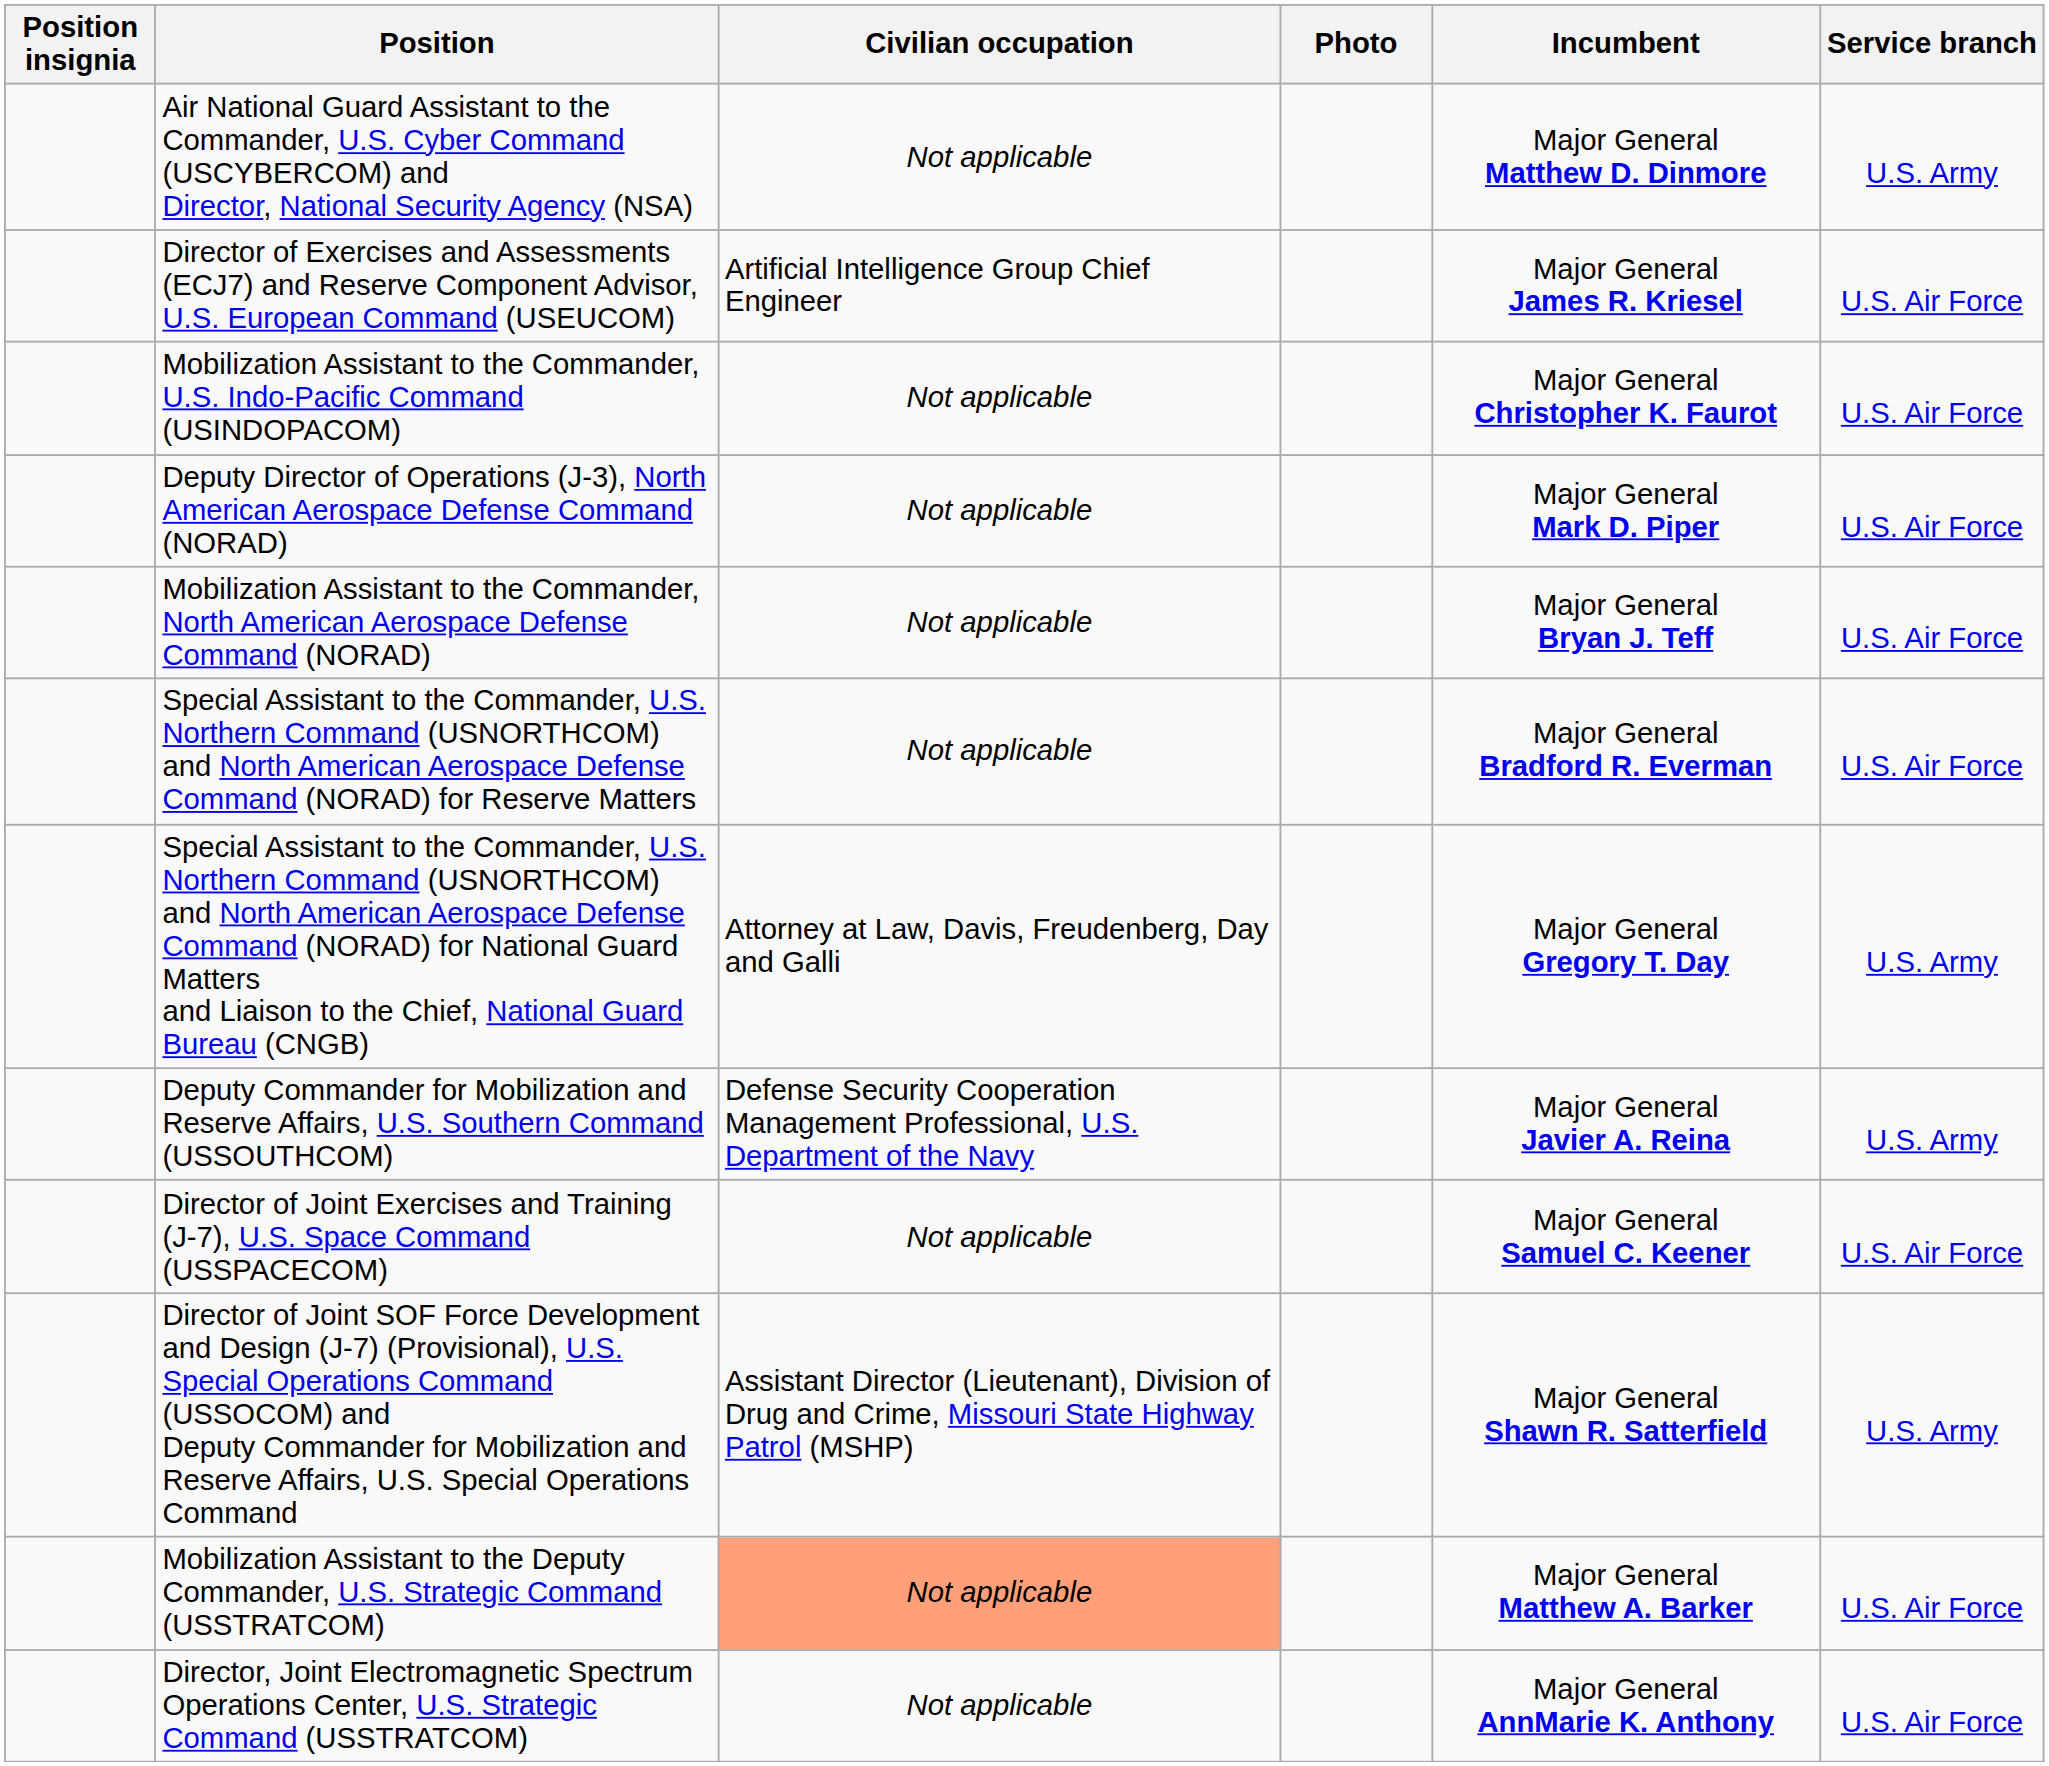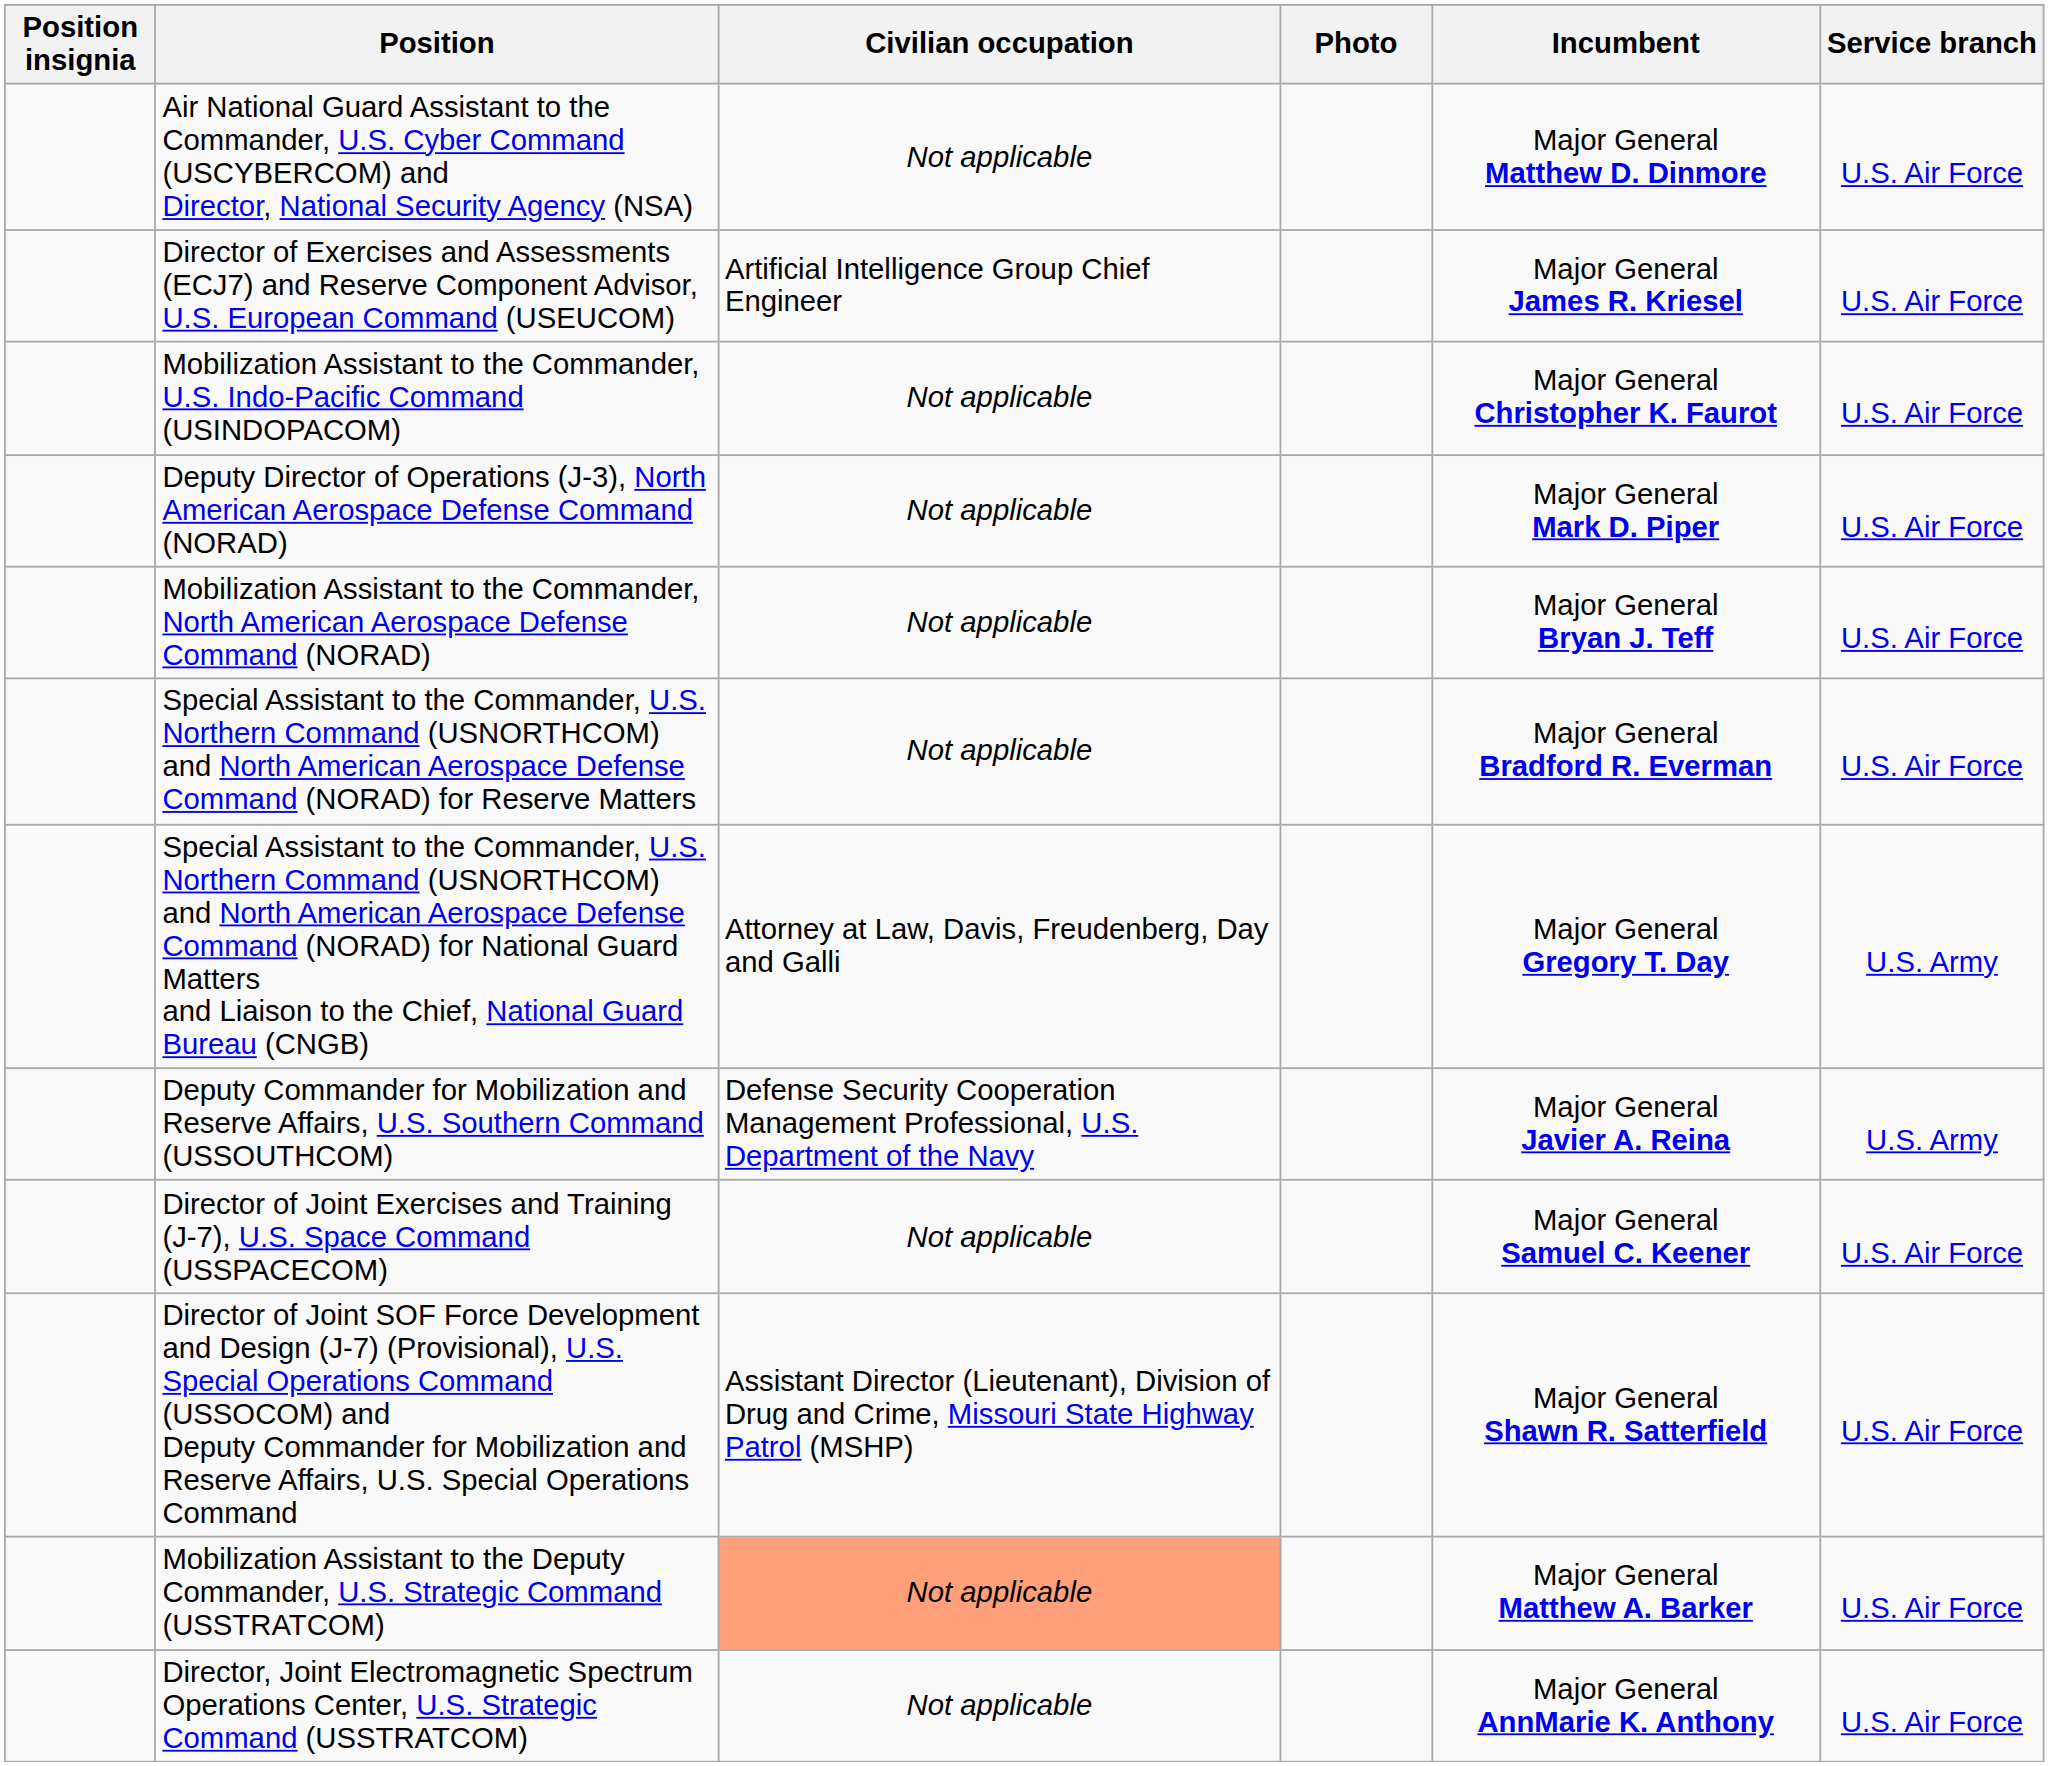(1932, 172) U.S. Army -> (1932, 172) U.S. Air Force
(1932, 1430) U.S. Army -> (1932, 1430) U.S. Air Force
